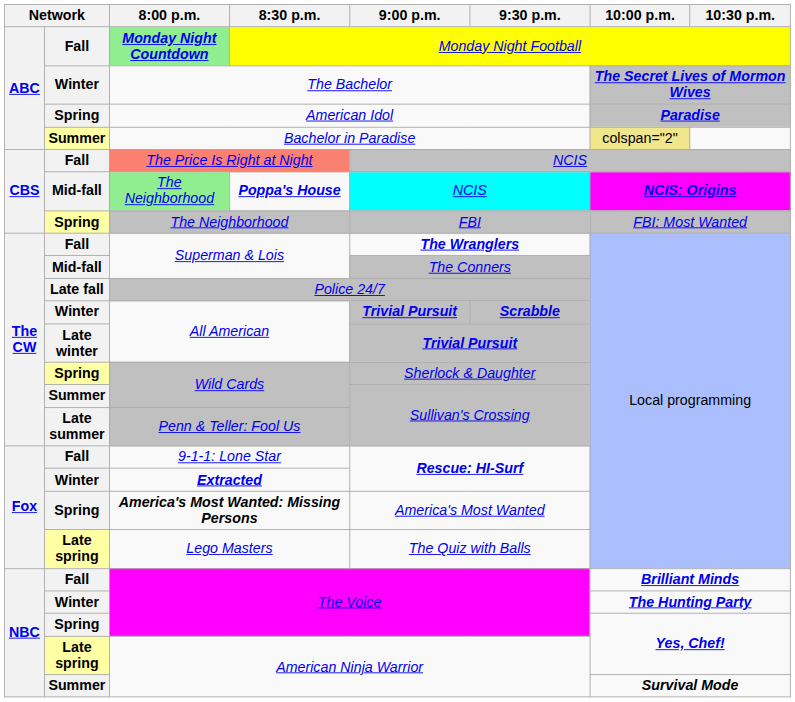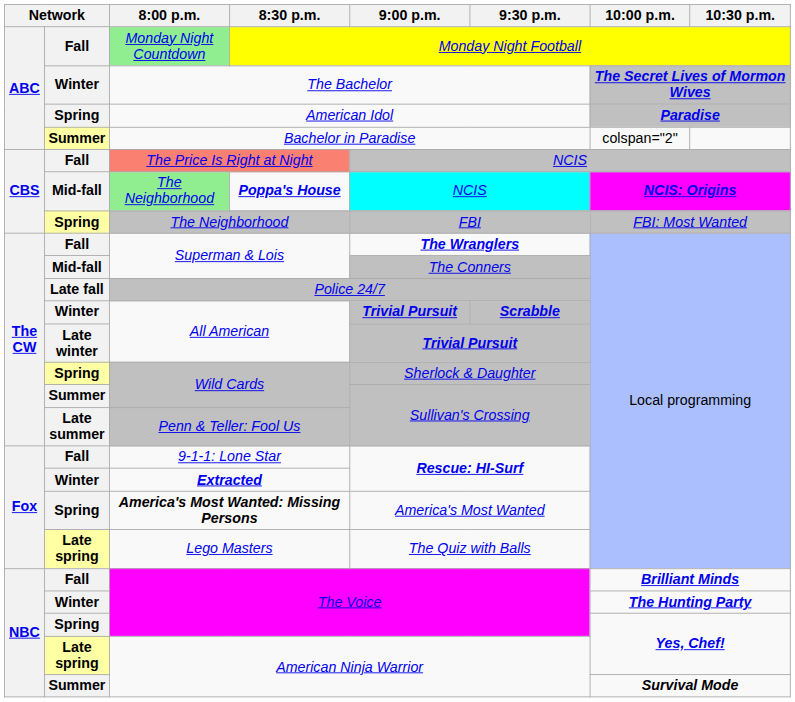(169, 46) bold -> (169, 46) normal
(640, 138) khaki background -> (640, 138) no background
